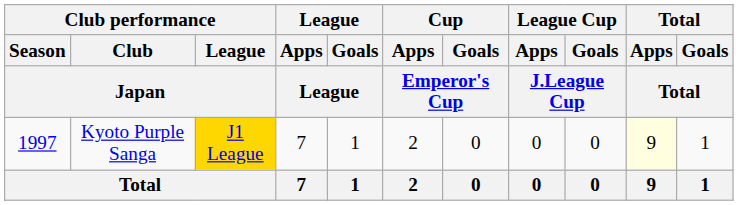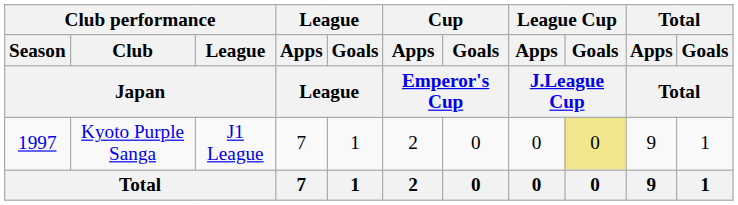(235, 143) gold background -> (235, 143) no background
(595, 143) no background -> (595, 143) khaki background
(651, 143) lightyellow background -> (651, 143) no background
